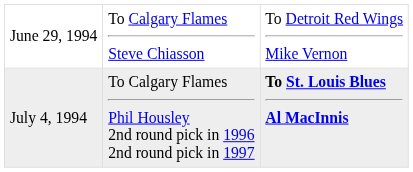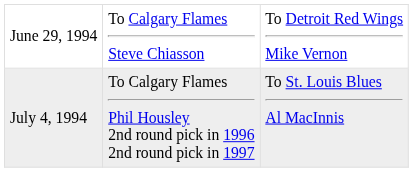(334, 100) bold -> (334, 100) normal
